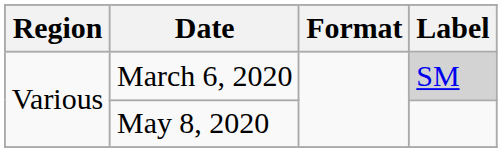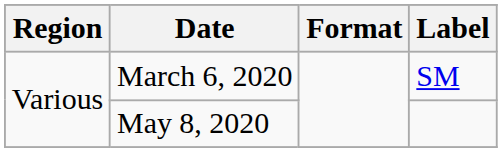(438, 75) lightgrey background -> (438, 75) no background
